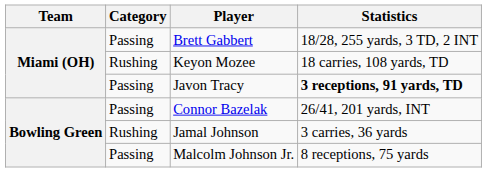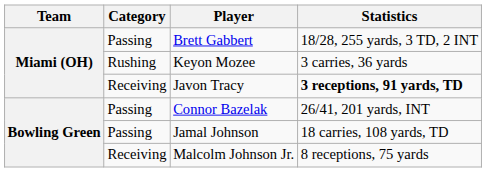(375, 62) 18 carries, 108 yards, TD -> (354, 62) 3 carries, 36 yards
(131, 85) Passing -> (137, 85) Receiving
(133, 132) Rushing -> (130, 132) Passing
(354, 132) 3 carries, 36 yards -> (375, 132) 18 carries, 108 yards, TD
(131, 155) Passing -> (137, 155) Receiving
